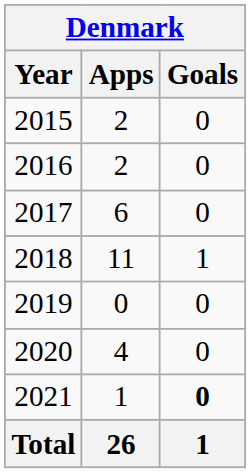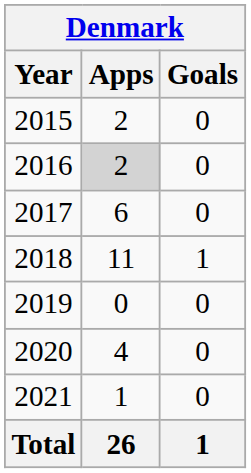(121, 166) no background -> (121, 166) lightgrey background
(202, 397) bold -> (202, 397) normal
